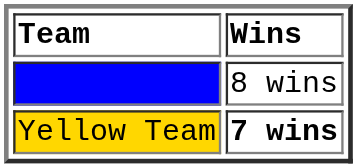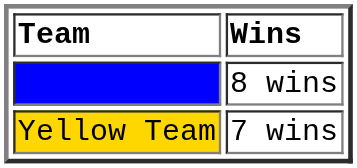(284, 132) bold -> (284, 132) normal
